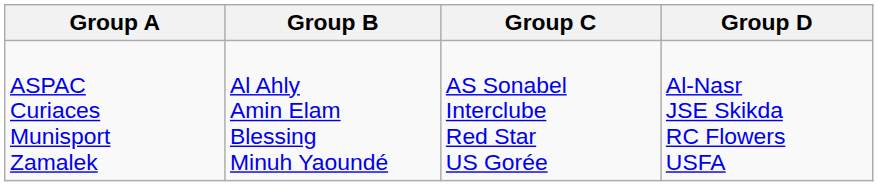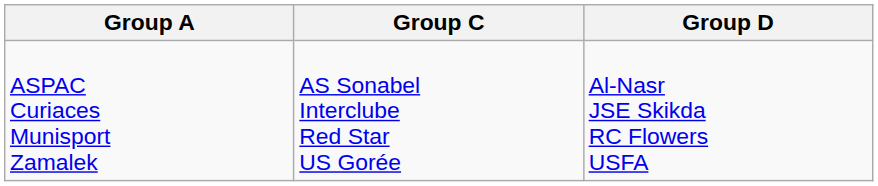- column: (333, 22)
